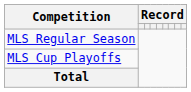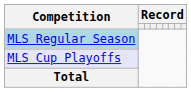(71, 39) no background -> (71, 39) lightblue background
(64, 58) no background -> (64, 58) lavender background
